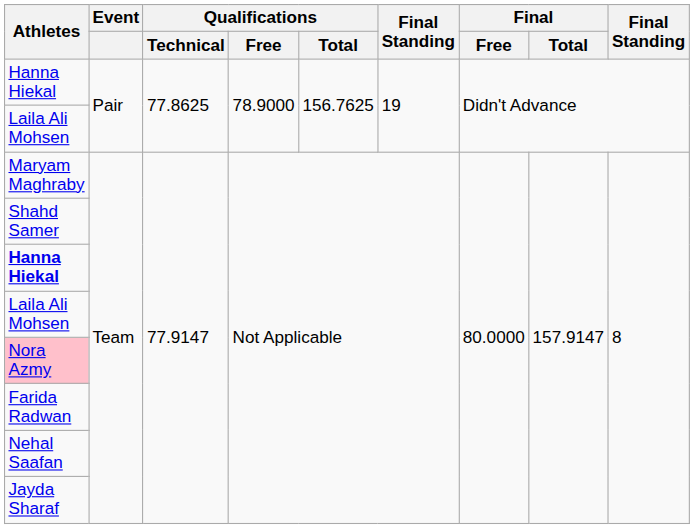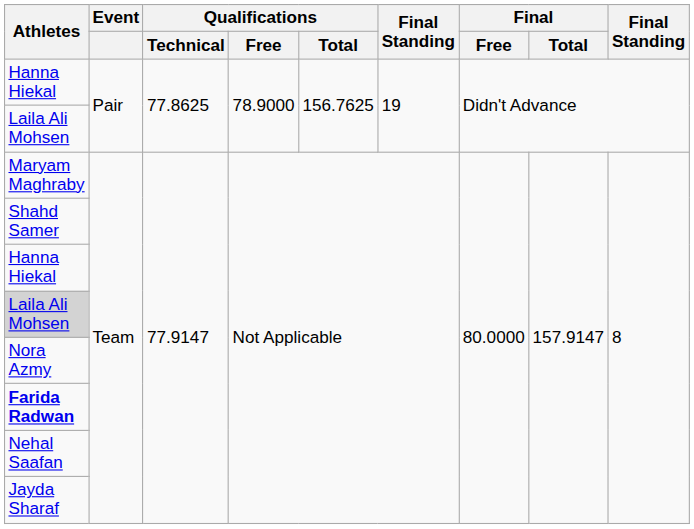(35, 267) bold -> (34, 267) normal
(39, 314) no background -> (39, 314) lightgrey background
(30, 360) pink background -> (30, 360) no background
(40, 406) normal -> (41, 406) bold
